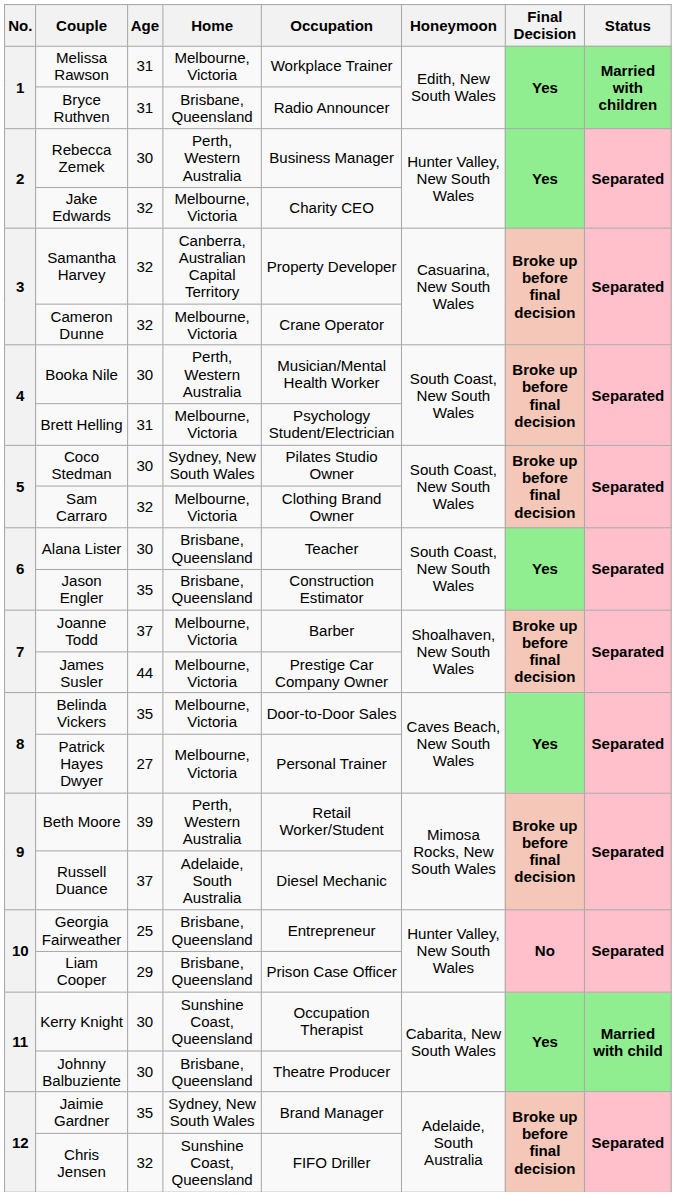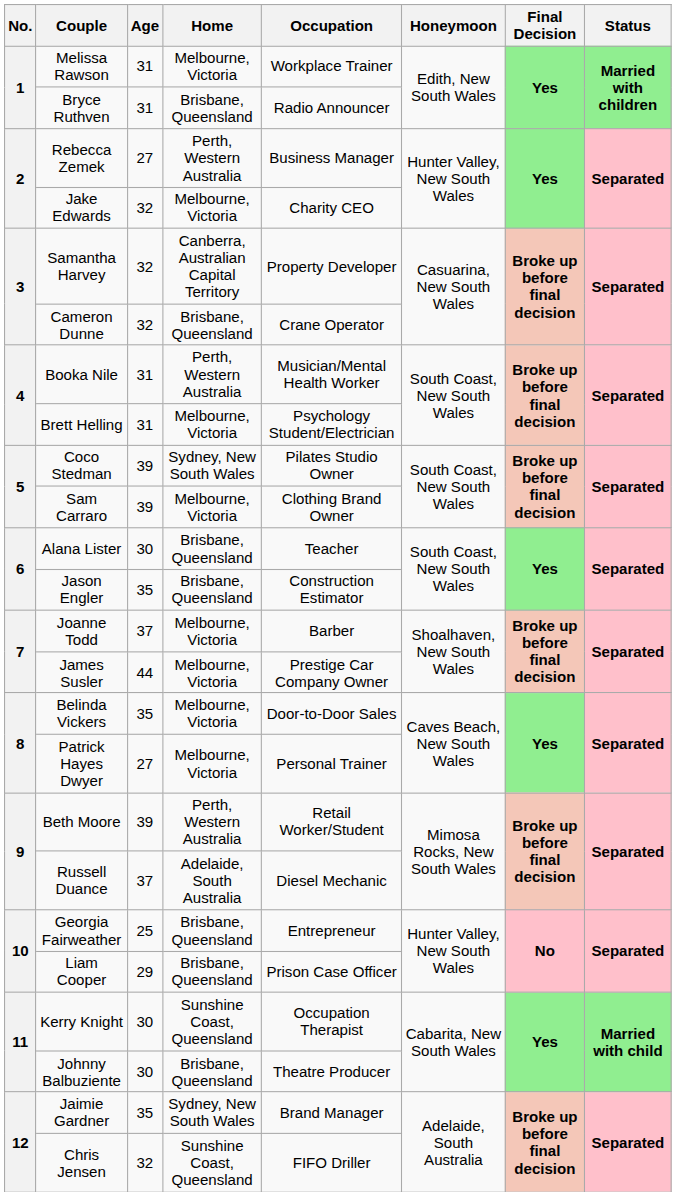(145, 158) 30 -> (145, 158) 27
(212, 325) Melbourne, Victoria -> (212, 325) Brisbane, Queensland
(145, 374) 30 -> (145, 374) 31
(145, 466) 30 -> (145, 466) 39
(145, 507) 32 -> (145, 507) 39
